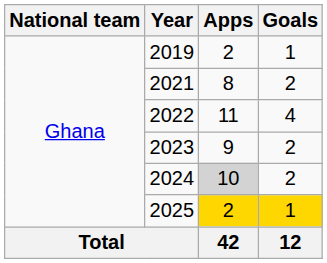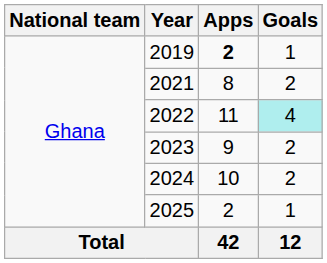(228, 52) normal -> (228, 52) bold
(290, 115) no background -> (290, 115) paleturquoise background
(228, 178) lightgrey background -> (228, 178) no background
(228, 210) gold background -> (228, 210) no background
(290, 210) gold background -> (290, 210) no background
